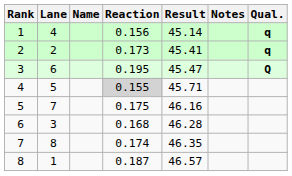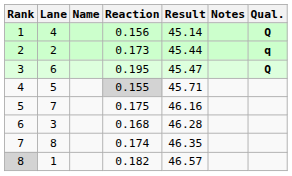(268, 32) q -> (268, 32) Q
(185, 51) 45.41 -> (185, 51) 45.44
(21, 161) no background -> (21, 161) lightgrey background
(132, 161) 0.187 -> (132, 161) 0.182
